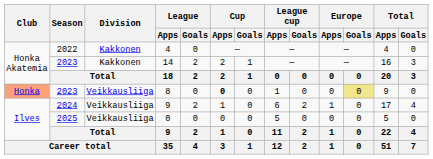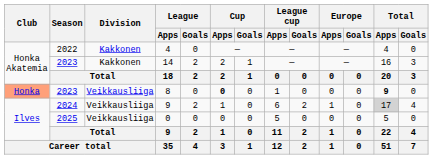(359, 91) khaki background -> (359, 91) no background
(386, 91) normal -> (386, 91) bold
(386, 105) no background -> (386, 105) lightgrey background
